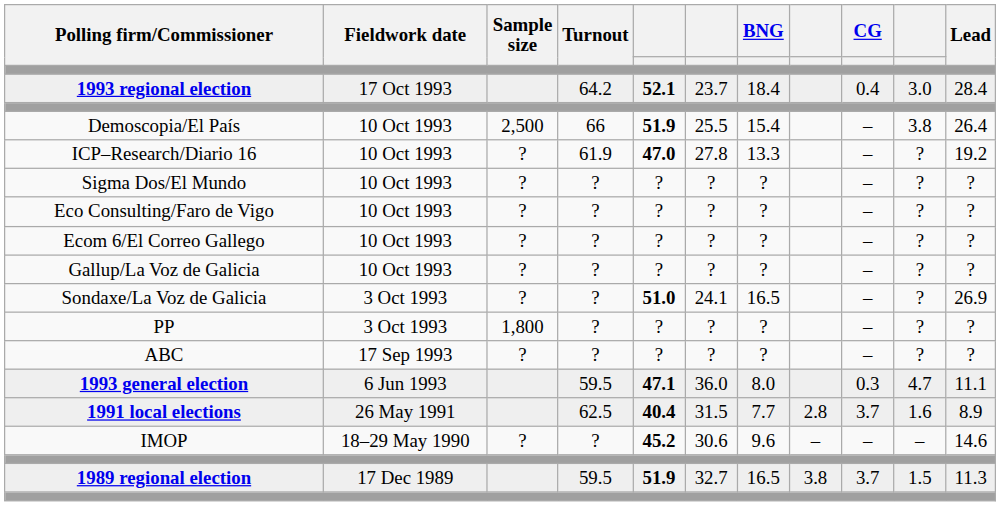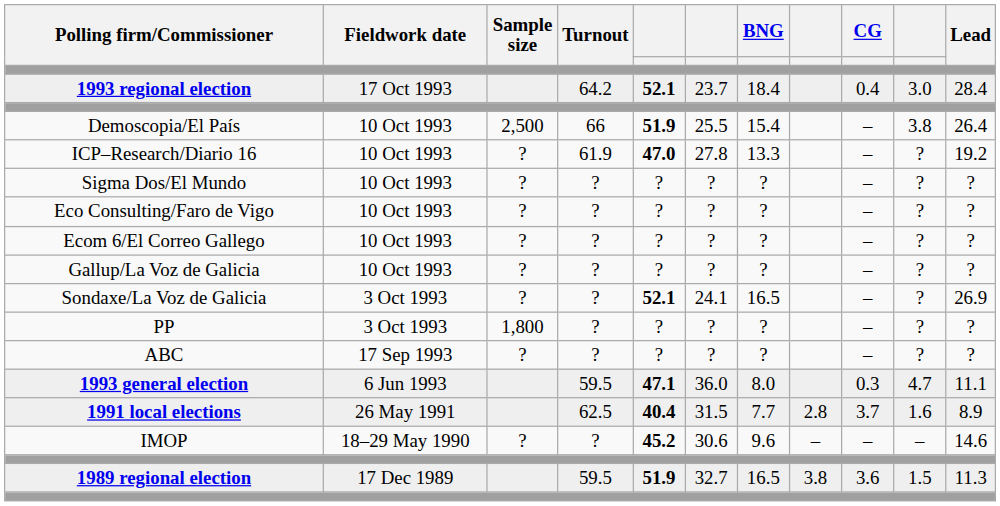(659, 297) 51.0 -> (659, 297) 52.1
(868, 477) 3.7 -> (868, 477) 3.6
